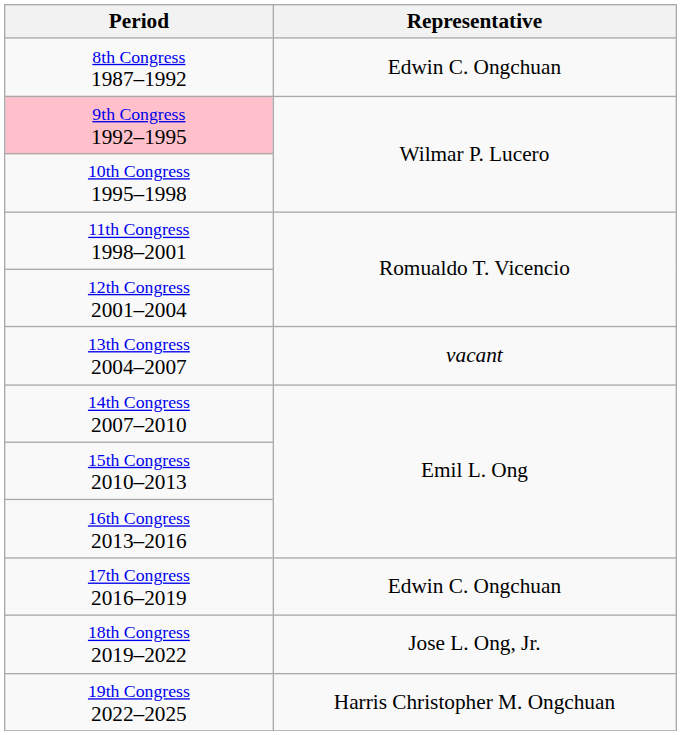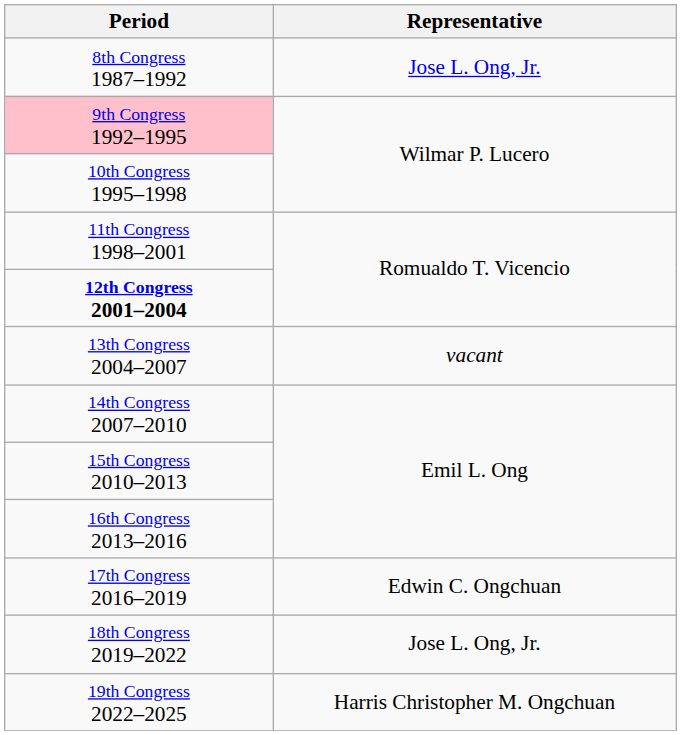(474, 67) Edwin C. Ongchuan -> (474, 67) Jose L. Ong, Jr.
(139, 299) normal -> (139, 297) bold
